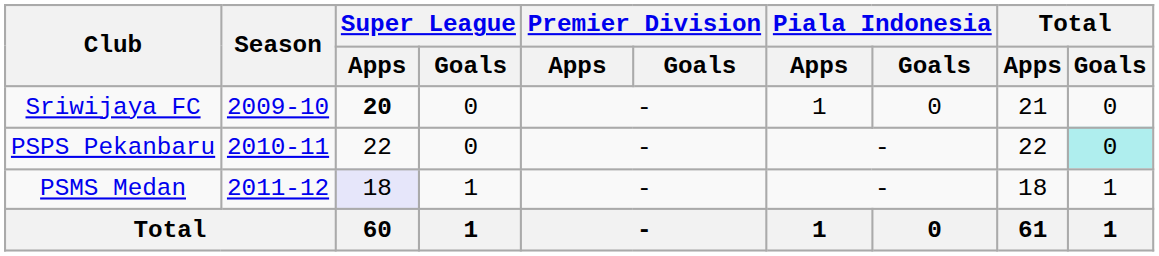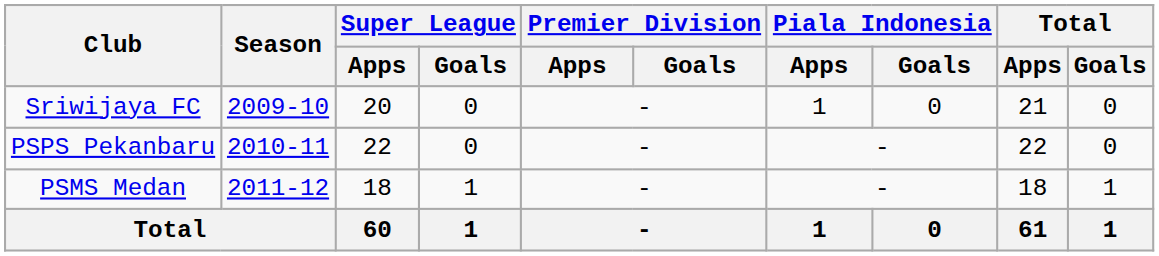(377, 107) bold -> (377, 107) normal
(1110, 148) paleturquoise background -> (1110, 148) no background
(377, 189) lavender background -> (377, 189) no background
